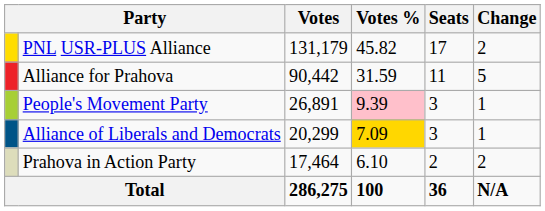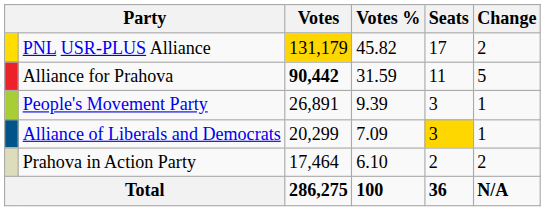(318, 47) no background -> (318, 47) gold background
(314, 76) normal -> (314, 76) bold
(372, 104) pink background -> (372, 104) no background
(372, 133) gold background -> (372, 133) no background
(433, 133) no background -> (433, 133) gold background
